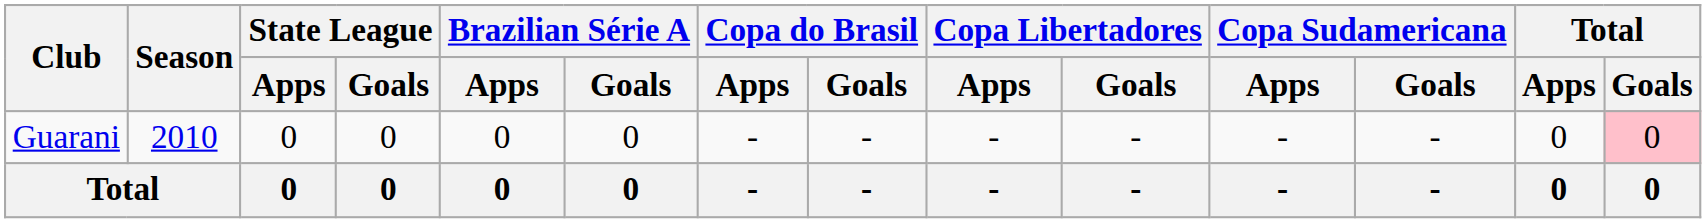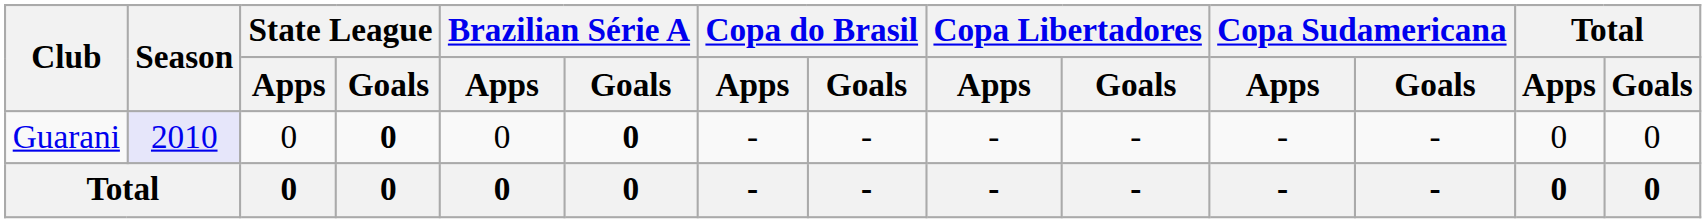(184, 136) no background -> (184, 136) lavender background
(388, 136) normal -> (388, 136) bold
(631, 136) normal -> (631, 136) bold
(1652, 136) pink background -> (1652, 136) no background
